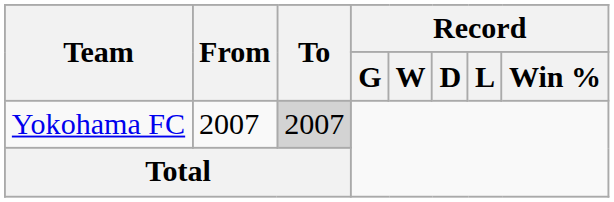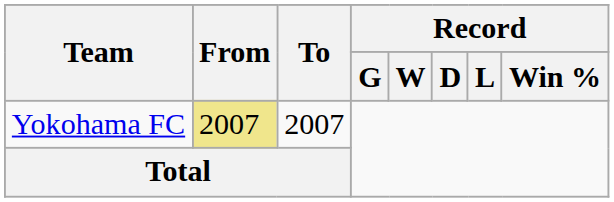(229, 123) no background -> (229, 123) khaki background
(314, 123) lightgrey background -> (314, 123) no background
